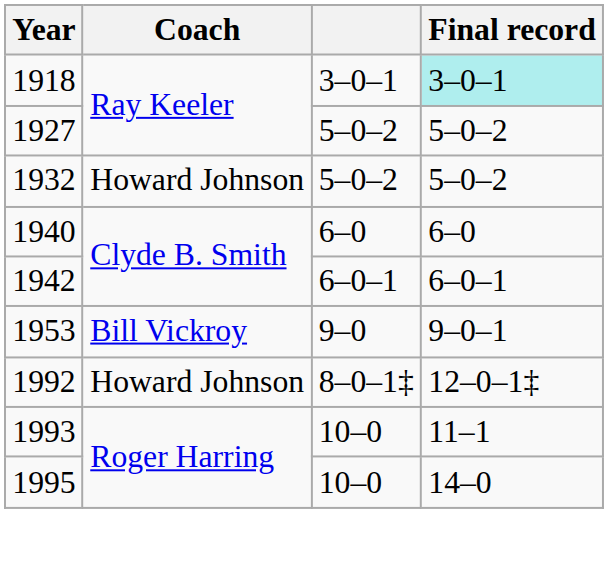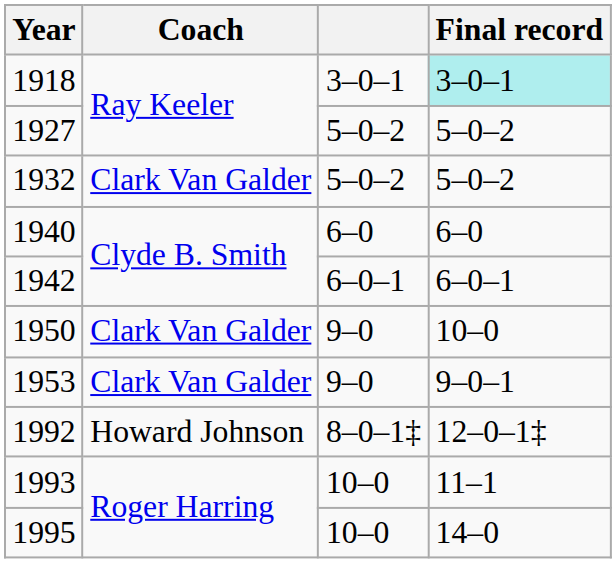(197, 180) Howard Johnson -> (201, 180) Clark Van Galder
+ row: (44, 331)
(169, 331) Bill Vickroy -> (201, 381) Clark Van Galder
